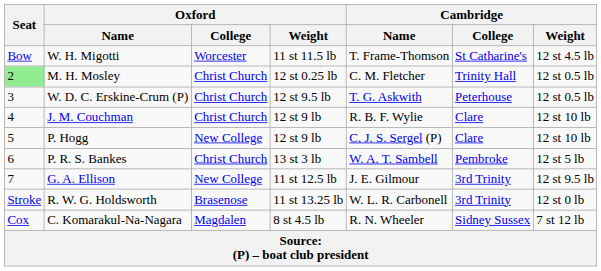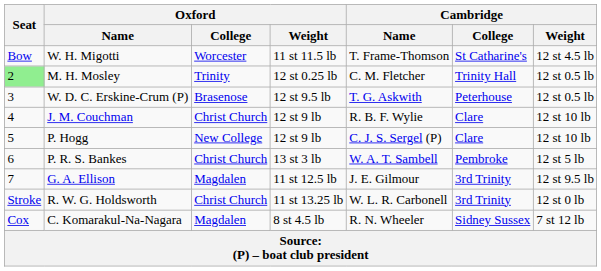(231, 76) Christ Church -> (212, 76) Trinity
(231, 96) Christ Church -> (221, 96) Brasenose
(228, 179) New College -> (220, 179) Magdalen
(221, 199) Brasenose -> (231, 199) Christ Church
